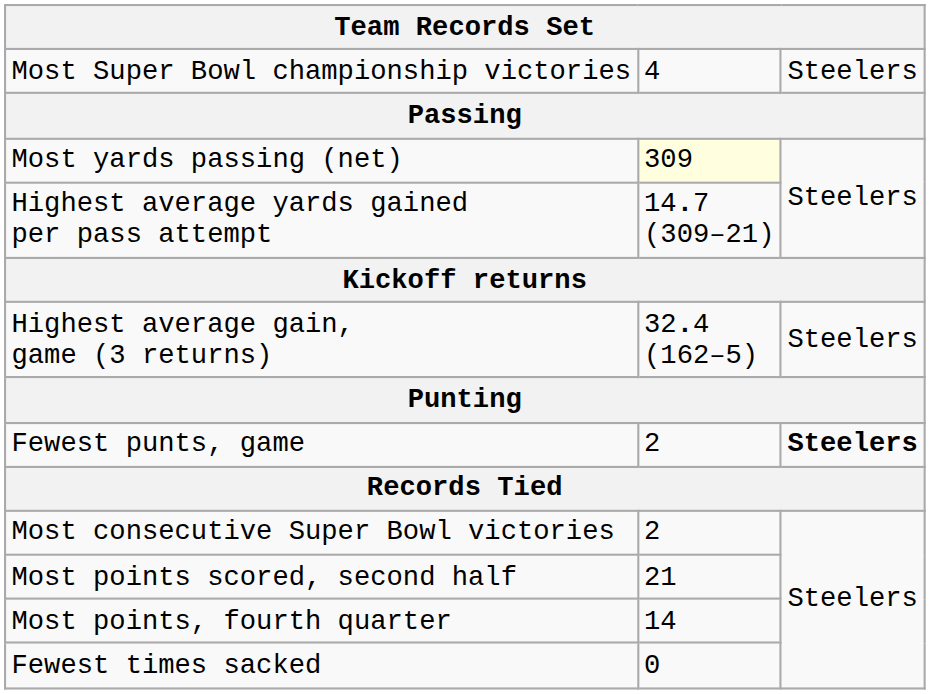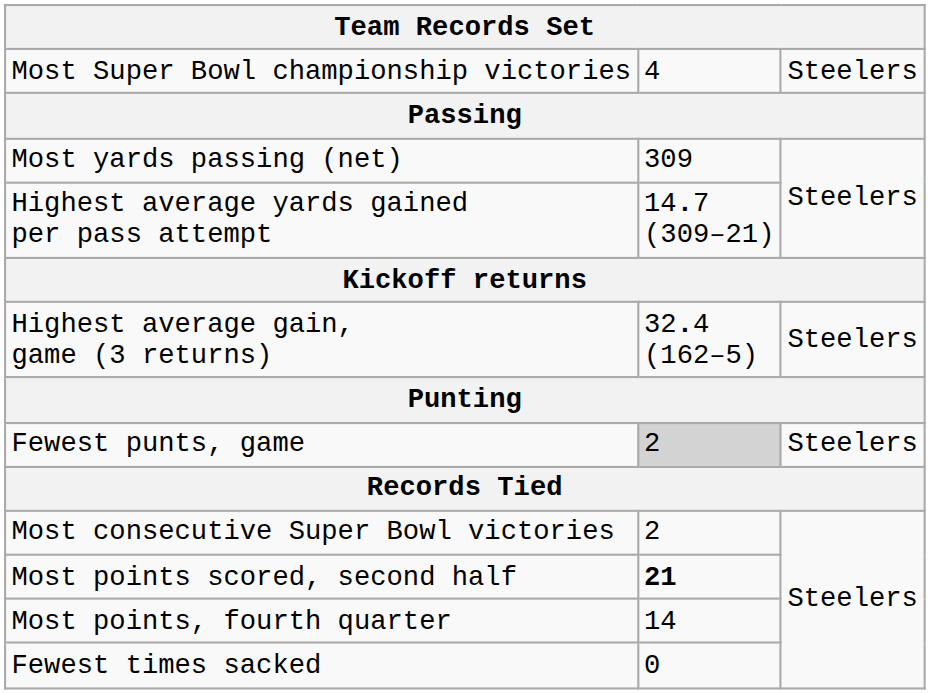(668, 160) lightyellow background -> (668, 160) no background
(652, 444) no background -> (652, 444) lightgrey background
(853, 444) bold -> (853, 444) normal
(660, 577) normal -> (660, 577) bold
